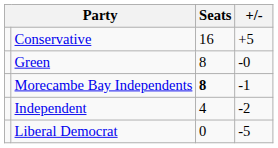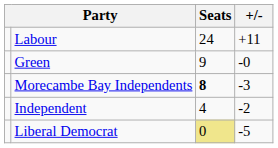+ row: (36, 39)
- row: (53, 39)
(203, 62) 8 -> (203, 62) 9
(244, 85) -1 -> (244, 85) -3
(203, 131) no background -> (203, 131) khaki background
